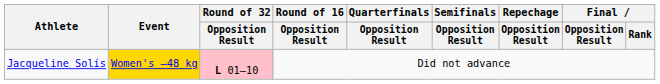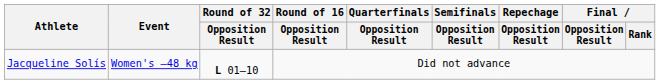(154, 64) gold background -> (154, 64) no background
(237, 70) pink background -> (237, 70) no background
